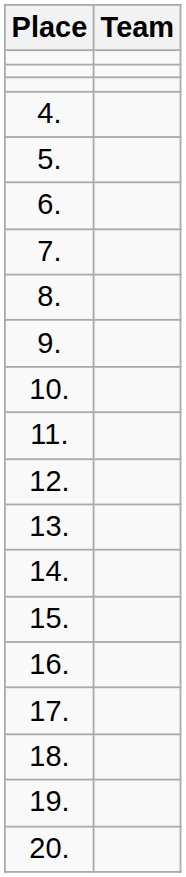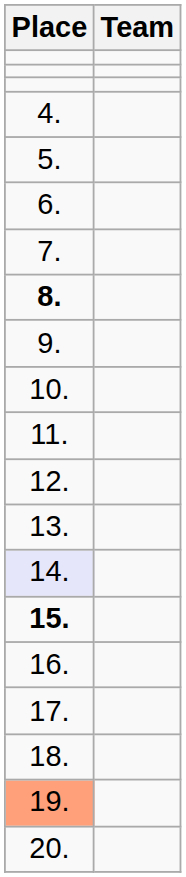(49, 297) normal -> (49, 297) bold
(49, 572) no background -> (49, 572) lavender background
(49, 618) normal -> (49, 618) bold
(49, 802) no background -> (49, 802) lightsalmon background
